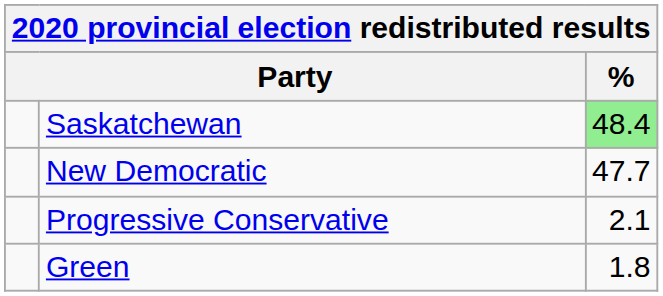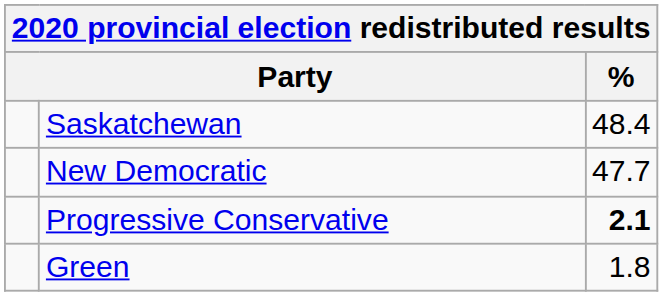(621, 123) lightgreen background -> (621, 123) no background
(630, 219) normal -> (630, 219) bold
